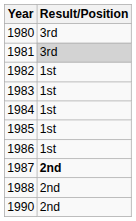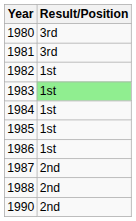(49, 52) lightgrey background -> (49, 52) no background
(48, 91) no background -> (48, 91) lightgreen background
(51, 168) bold -> (50, 168) normal
